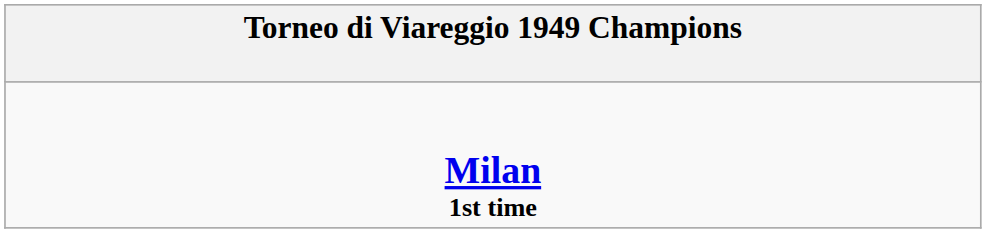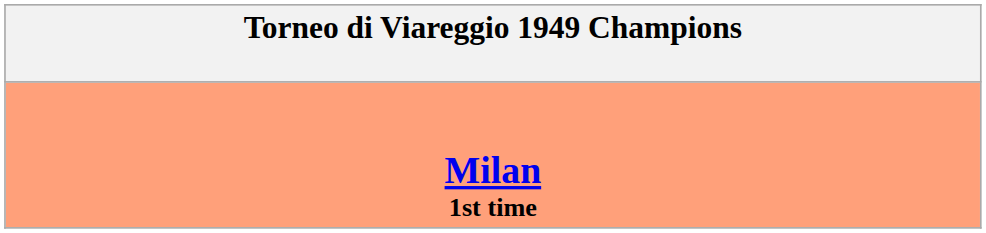(493, 184) no background -> (493, 184) lightsalmon background
